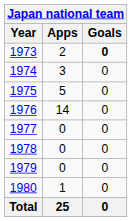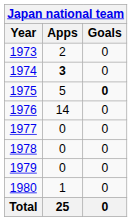(105, 52) bold -> (105, 52) normal
(62, 71) normal -> (62, 71) bold
(105, 91) normal -> (105, 91) bold
